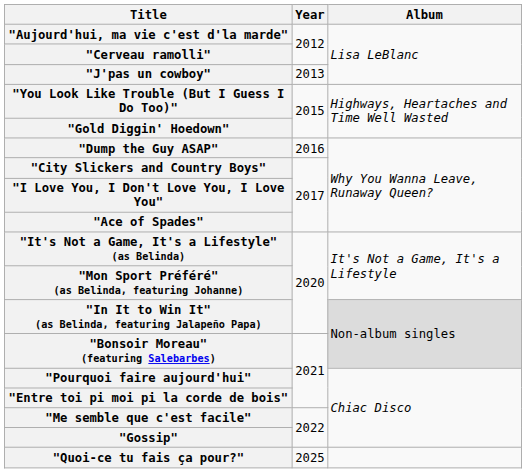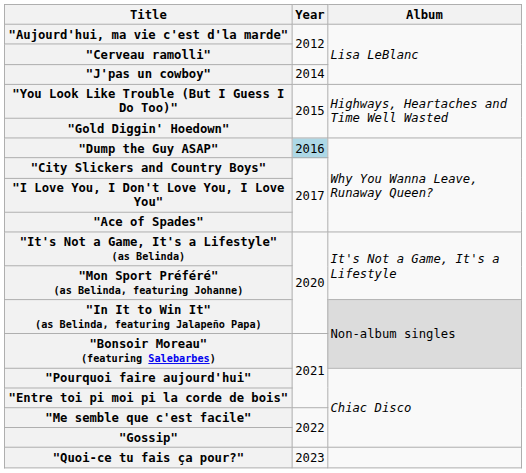(310, 74) 2013 -> (310, 74) 2014
(310, 148) no background -> (310, 148) lightblue background
(310, 458) 2025 -> (310, 458) 2023
